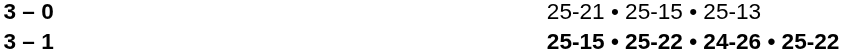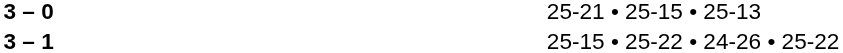(693, 41) bold -> (693, 41) normal
